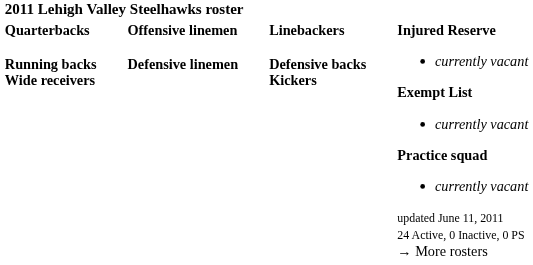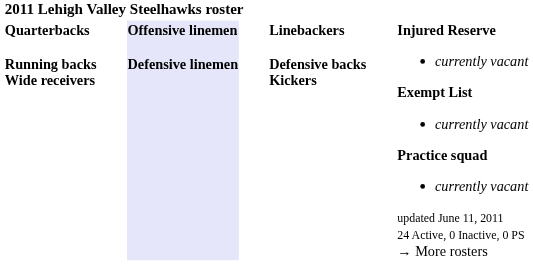(183, 46) no background -> (183, 46) lavender background
